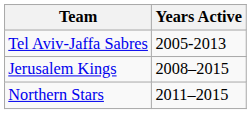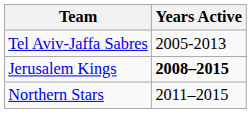(192, 69) normal -> (192, 69) bold
